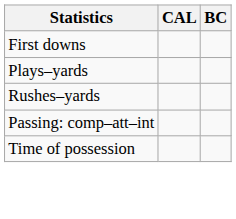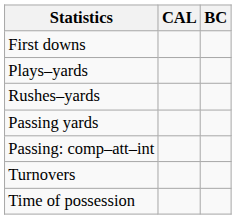+ row: (53, 122)
+ row: (42, 174)
